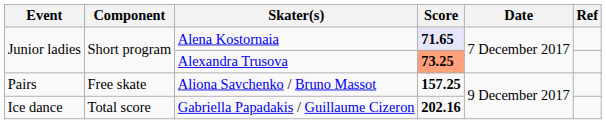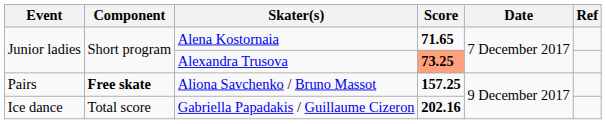(437, 38) lavender background -> (437, 38) no background
(117, 84) normal -> (119, 84) bold
